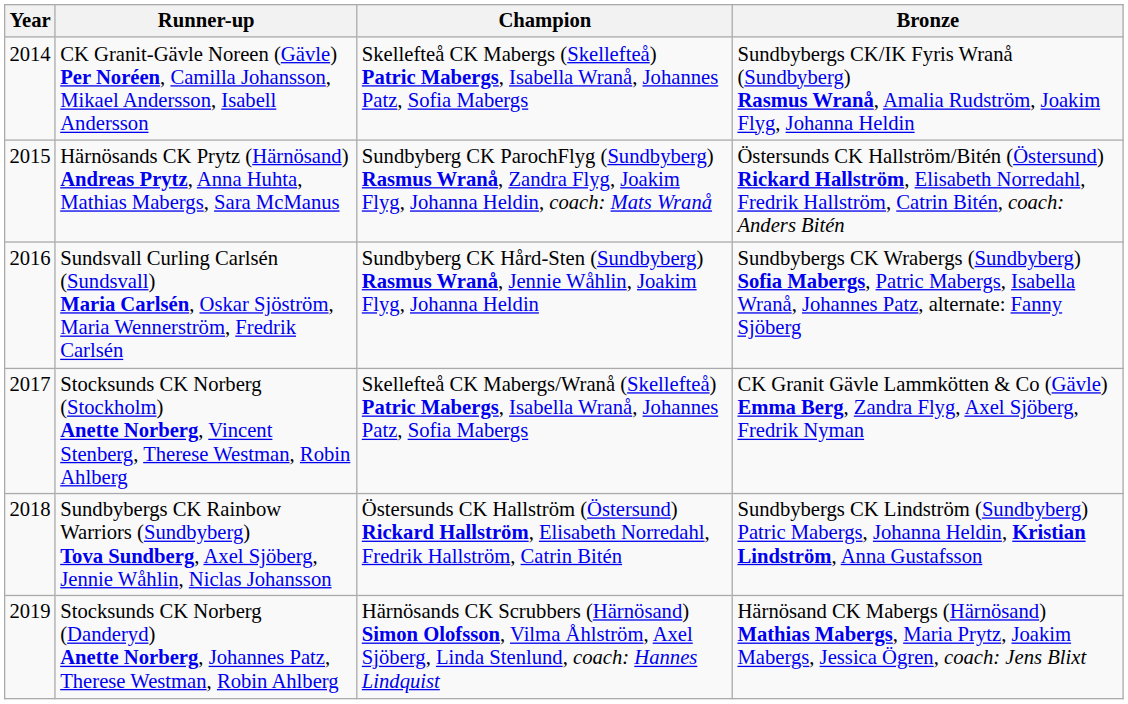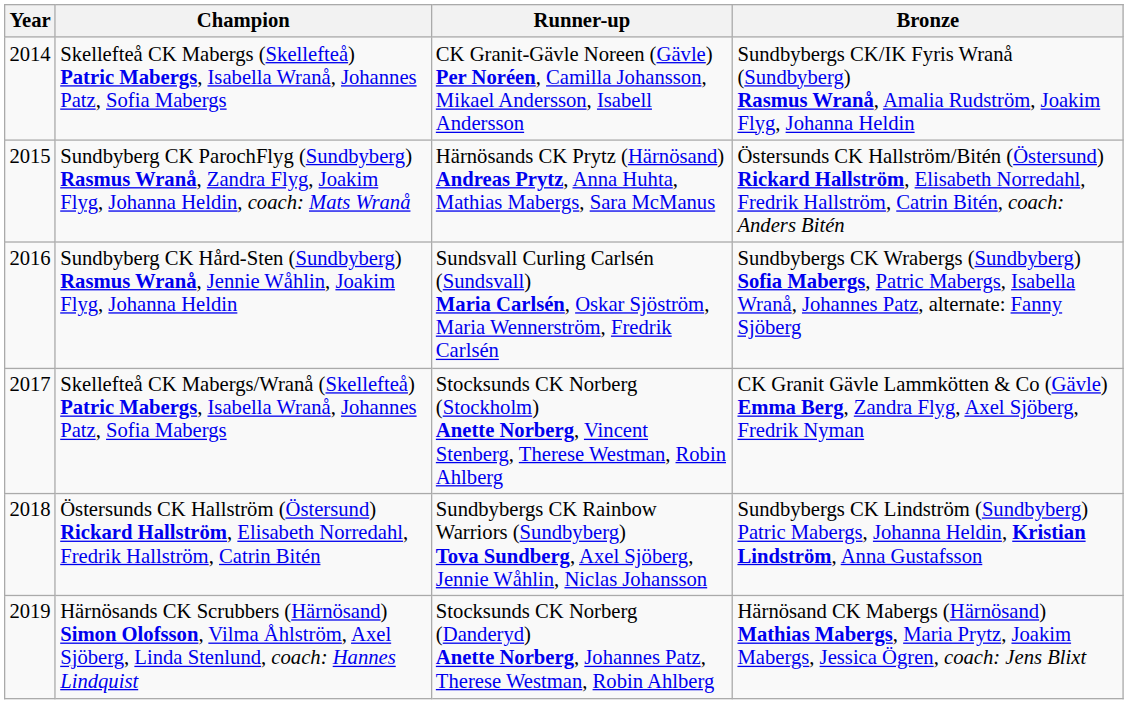columns swapped: (545, 20) <-> (206, 20)
